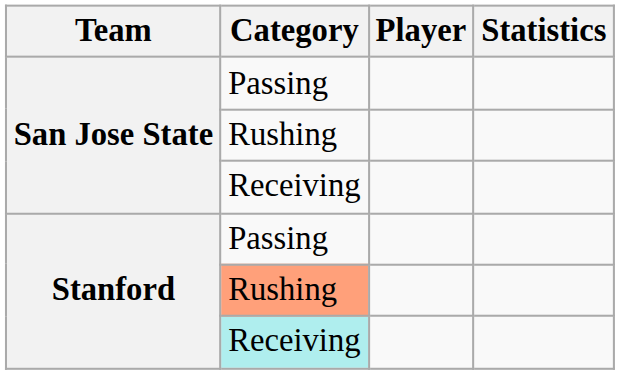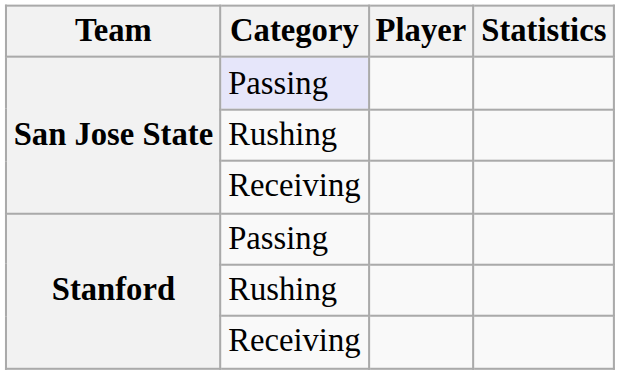(278, 82) no background -> (278, 82) lavender background
(283, 289) lightsalmon background -> (283, 289) no background
(294, 341) paleturquoise background -> (294, 341) no background
